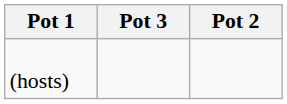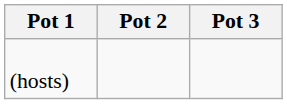columns swapped: (236, 21) <-> (143, 21)
